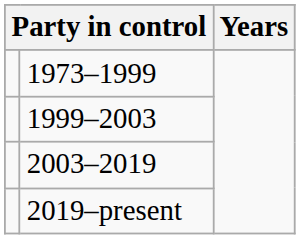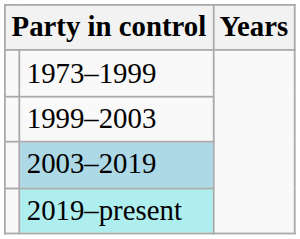(92, 164) no background -> (92, 164) lightblue background
(104, 210) no background -> (104, 210) paleturquoise background
